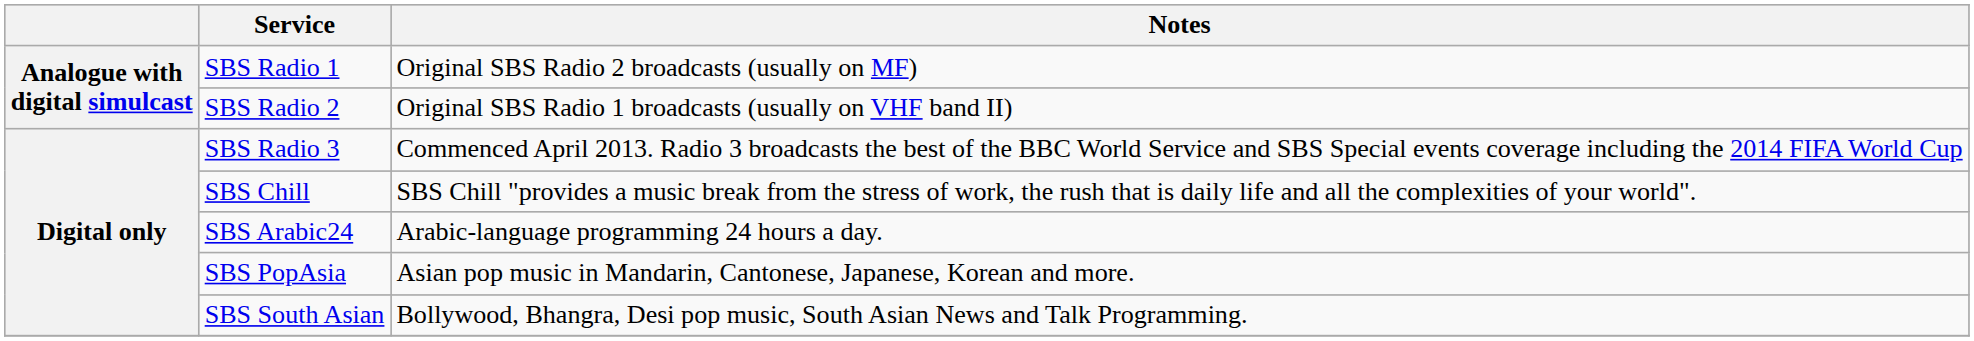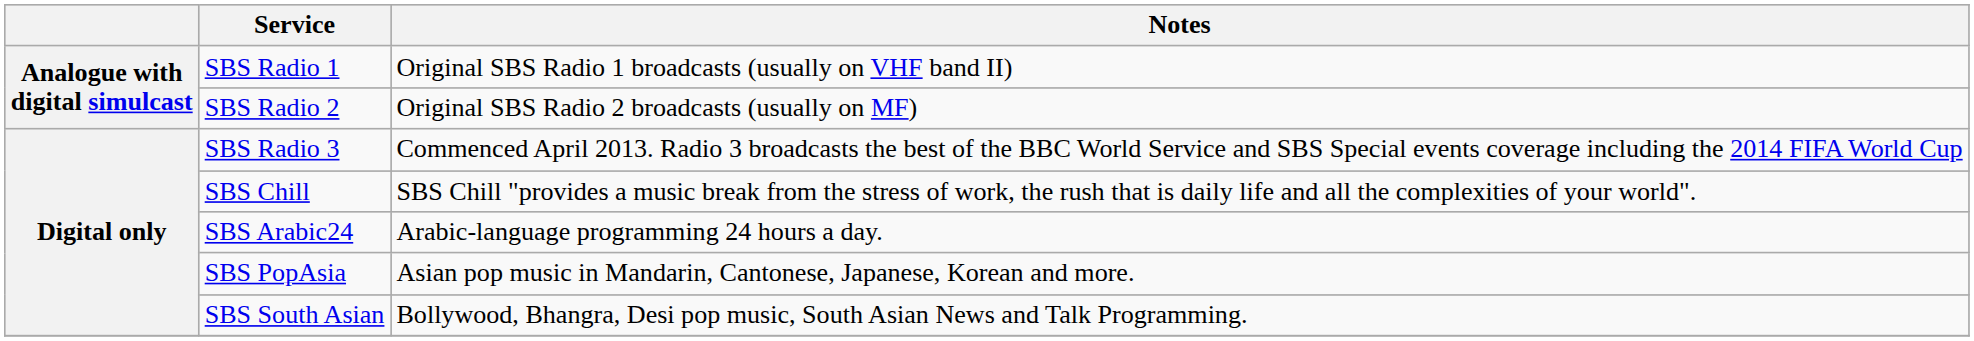(657, 66) Original SBS Radio 2 broadcasts (usually on MF) -> (704, 66) Original SBS Radio 1 broadcasts (usually on VHF band II)
(704, 107) Original SBS Radio 1 broadcasts (usually on VHF band II) -> (657, 107) Original SBS Radio 2 broadcasts (usually on MF)
